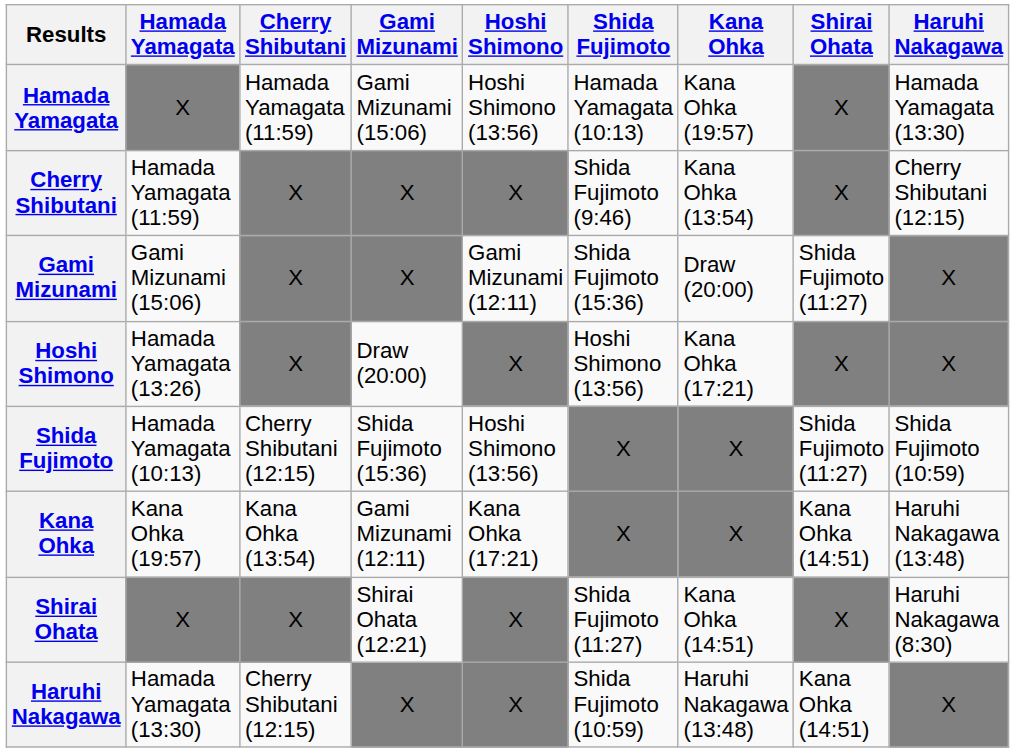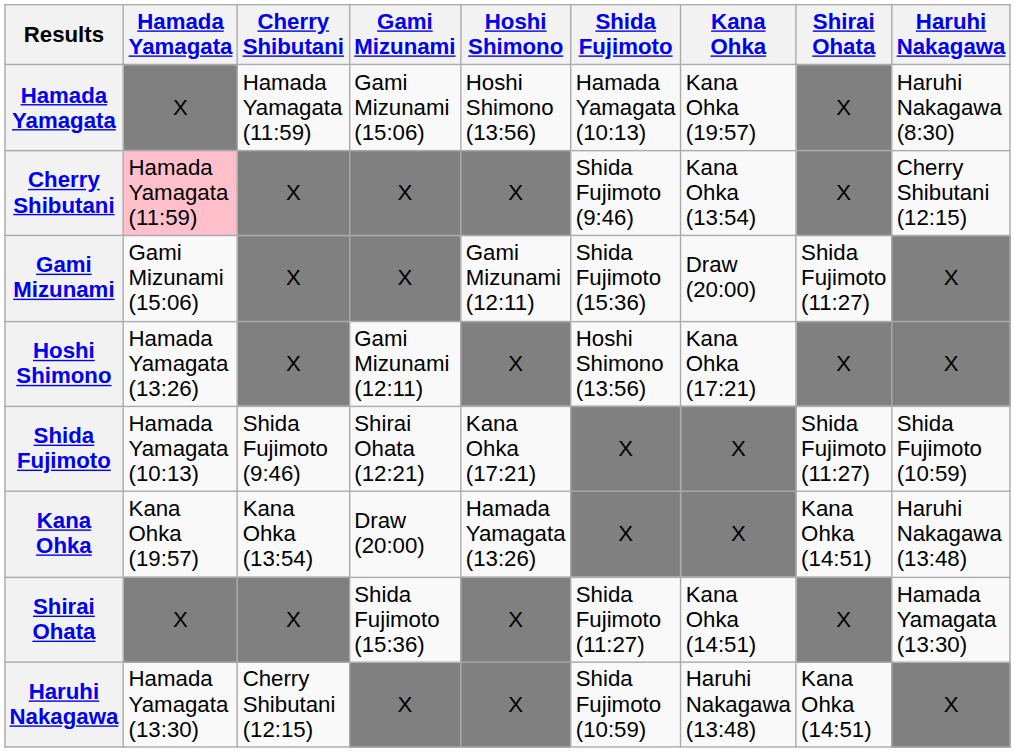(944, 107) Hamada Yamagata (13:30) -> (949, 107) Haruhi Nakagawa (8:30)
(181, 192) no background -> (178, 192) pink background
(392, 363) Draw (20:00) -> (402, 363) Gami Mizunami (12:11)
(291, 448) Cherry Shibutani (12:15) -> (285, 448) Shida Fujimoto (9:46)
(399, 448) Shida Fujimoto (15:36) -> (389, 448) Shirai Ohata (12:21)
(512, 448) Hoshi Shimono (13:56) -> (501, 448) Kana Ohka (17:21)
(404, 534) Gami Mizunami (12:11) -> (389, 534) Draw (20:00)
(503, 534) Kana Ohka (17:21) -> (516, 534) Hamada Yamagata (13:26)
(392, 619) Shirai Ohata (12:21) -> (397, 619) Shida Fujimoto (15:36)
(947, 619) Haruhi Nakagawa (8:30) -> (947, 619) Hamada Yamagata (13:30)
